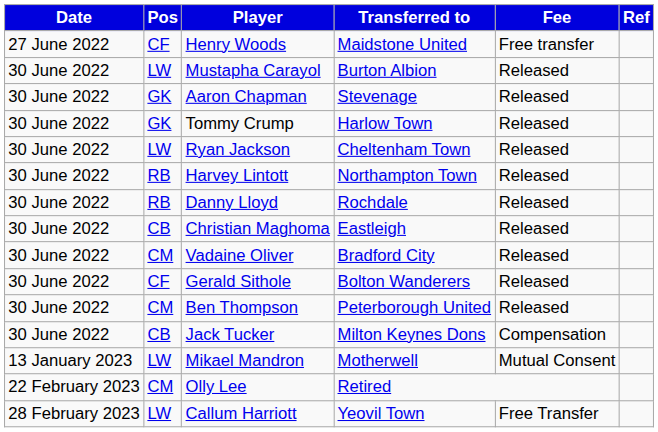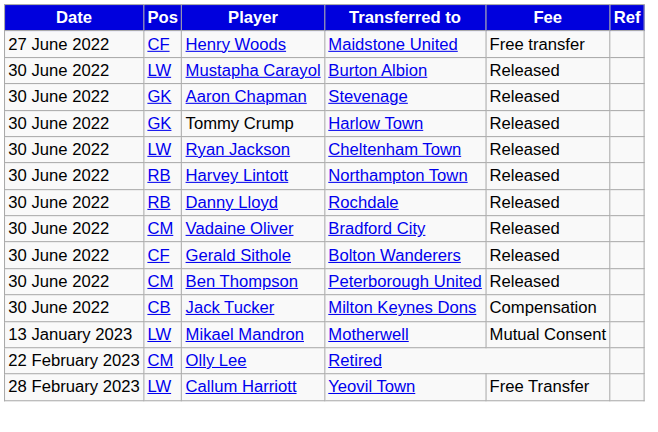- row: (258, 228)
